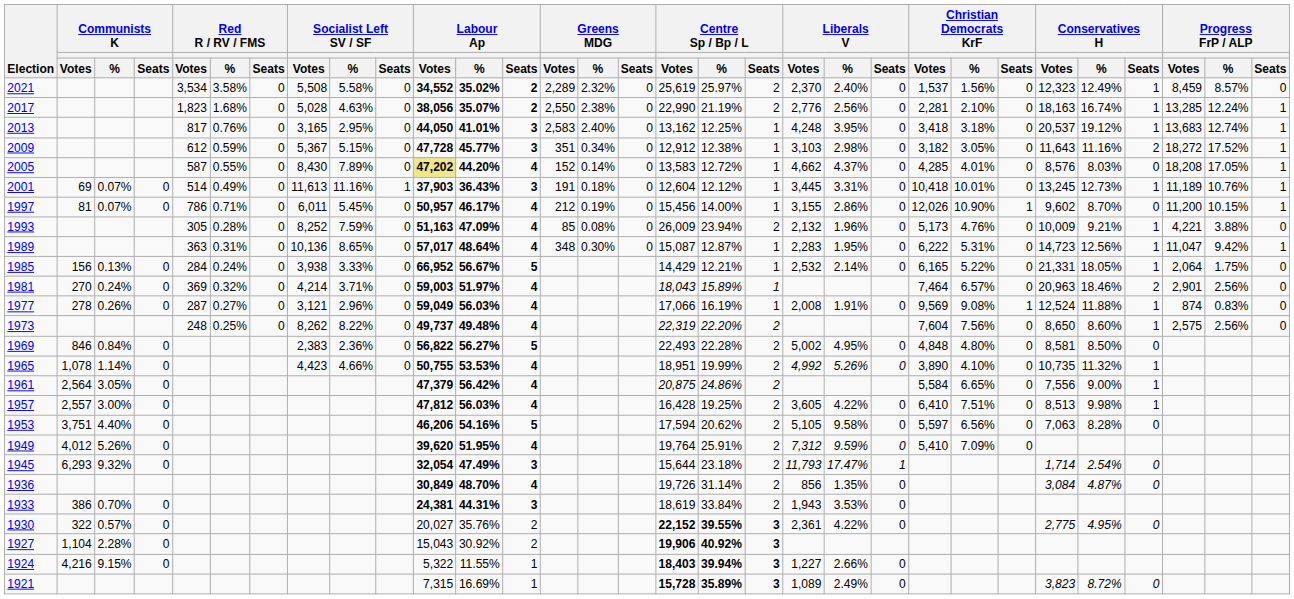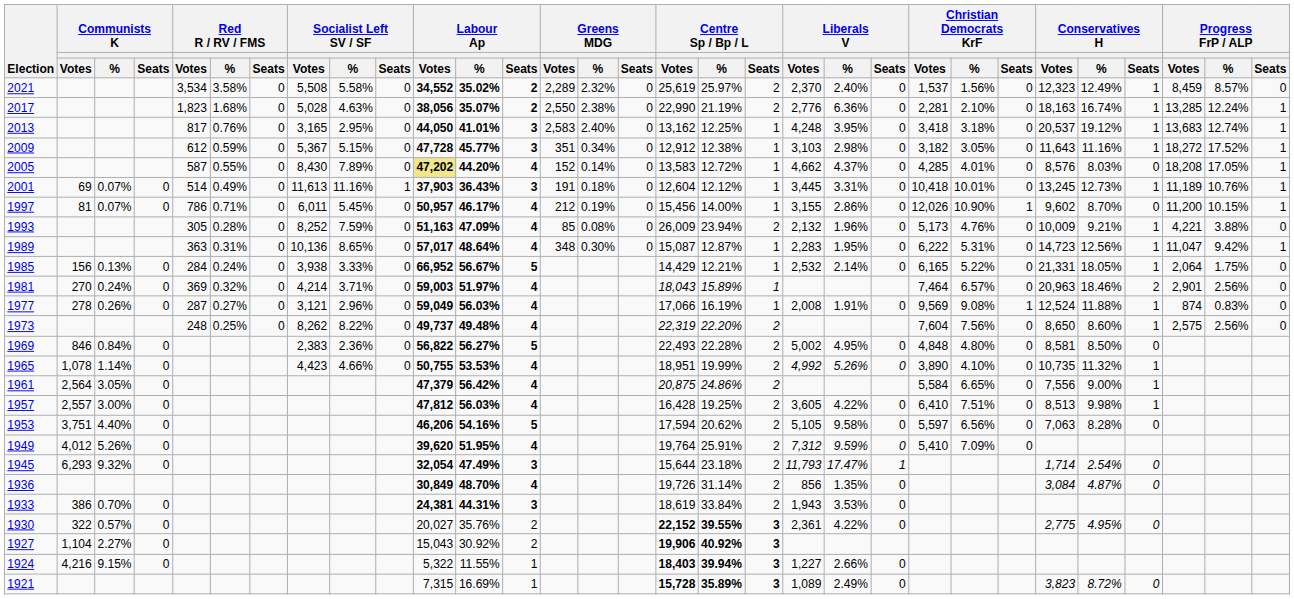(851, 108) 2.56% -> (851, 108) 6.36%
(1156, 147) 2 -> (1156, 147) 1
(115, 544) 2.28% -> (115, 544) 2.27%
